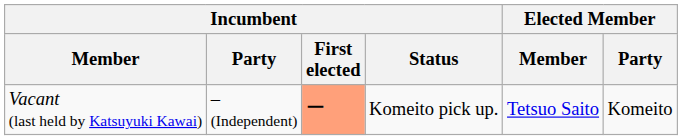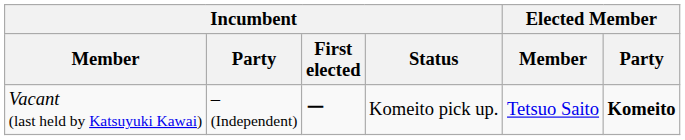(315, 108) lightsalmon background -> (315, 108) no background
(640, 109) normal -> (642, 109) bold
